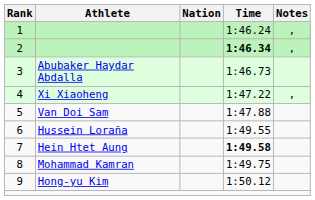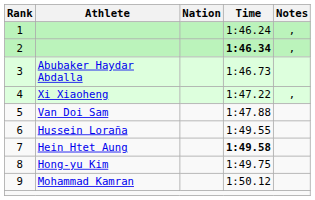(86, 164) Mohammad Kamran -> (73, 164) Hong-yu Kim
(73, 182) Hong-yu Kim -> (86, 182) Mohammad Kamran
